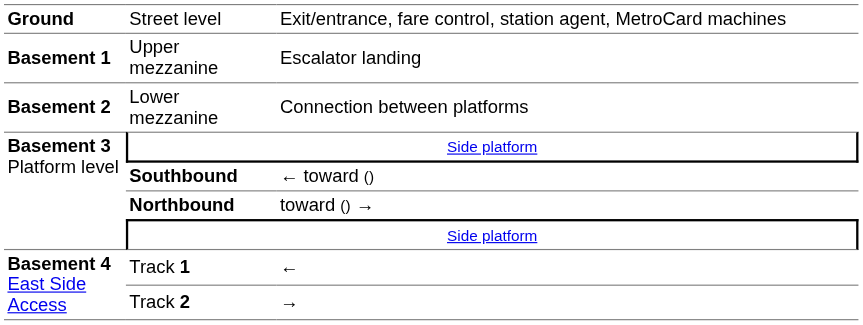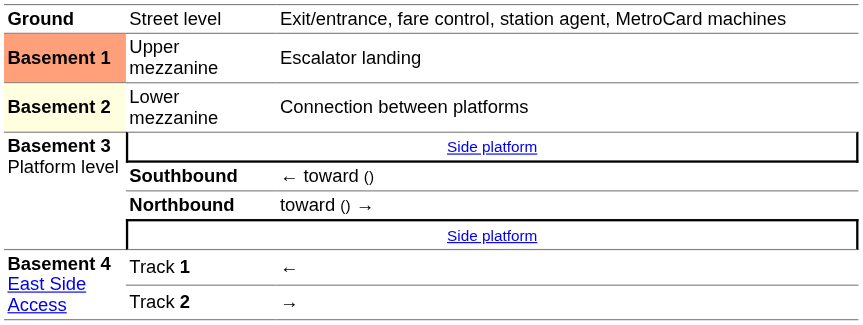(59, 57) no background -> (59, 57) lightsalmon background
(59, 107) no background -> (59, 107) lightyellow background
